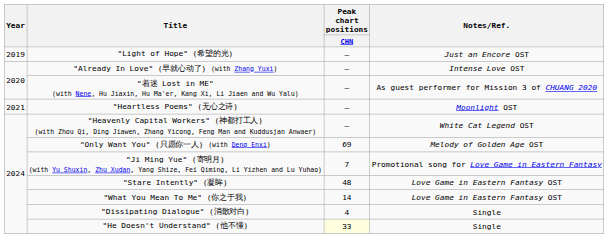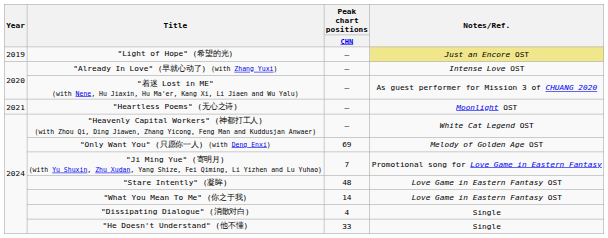(487, 54) no background -> (487, 54) khaki background
(347, 226) lightyellow background -> (347, 226) no background
